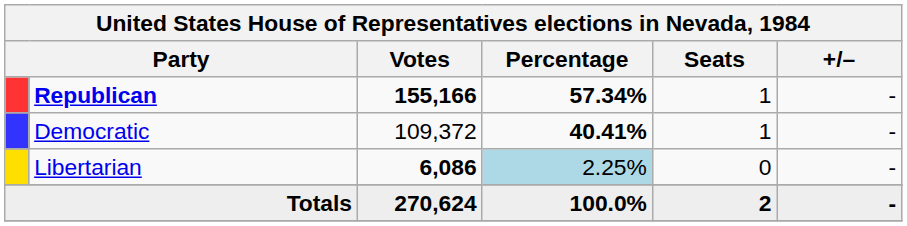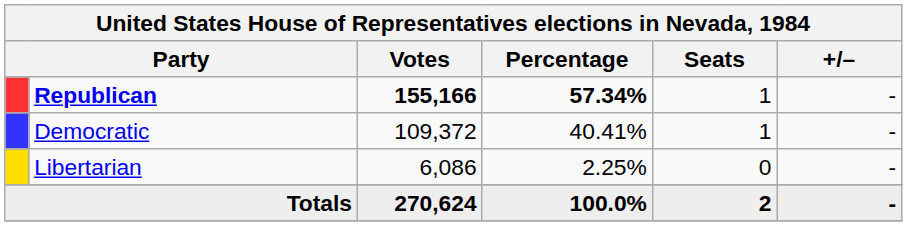(608, 131) bold -> (608, 131) normal
(448, 167) bold -> (448, 167) normal
(615, 167) lightblue background -> (615, 167) no background
